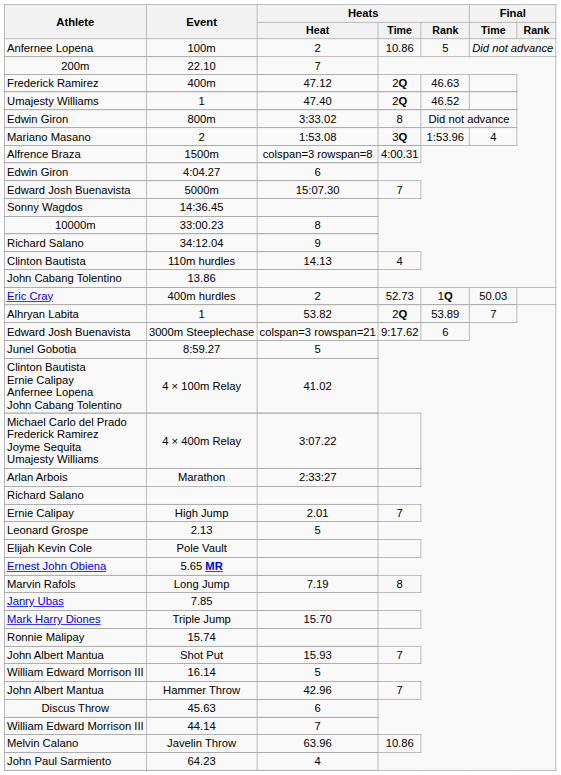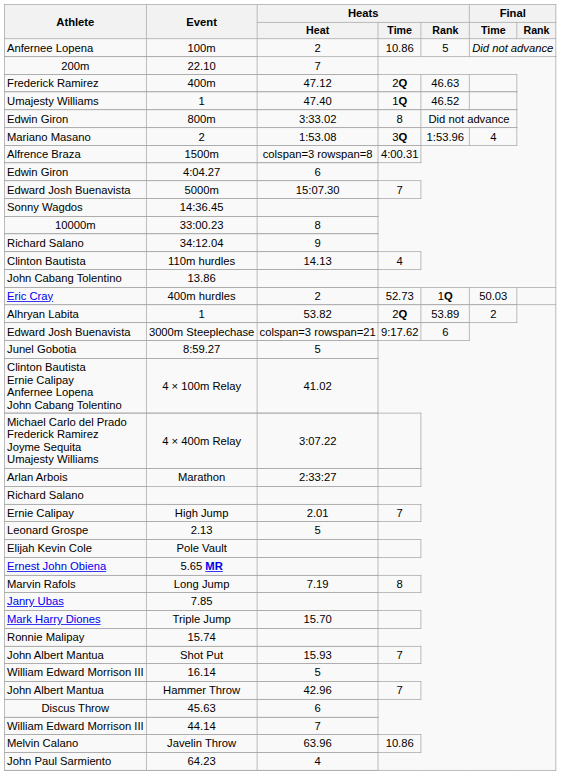(400, 101) 2Q -> (400, 101) 1Q
(493, 314) 7 -> (493, 314) 2
